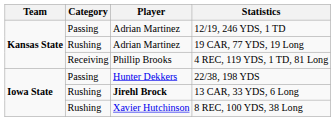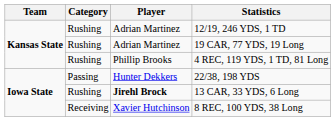(83, 28) Passing -> (84, 28) Rushing
(88, 60) Receiving -> (84, 60) Rushing
(84, 108) Rushing -> (88, 108) Receiving
